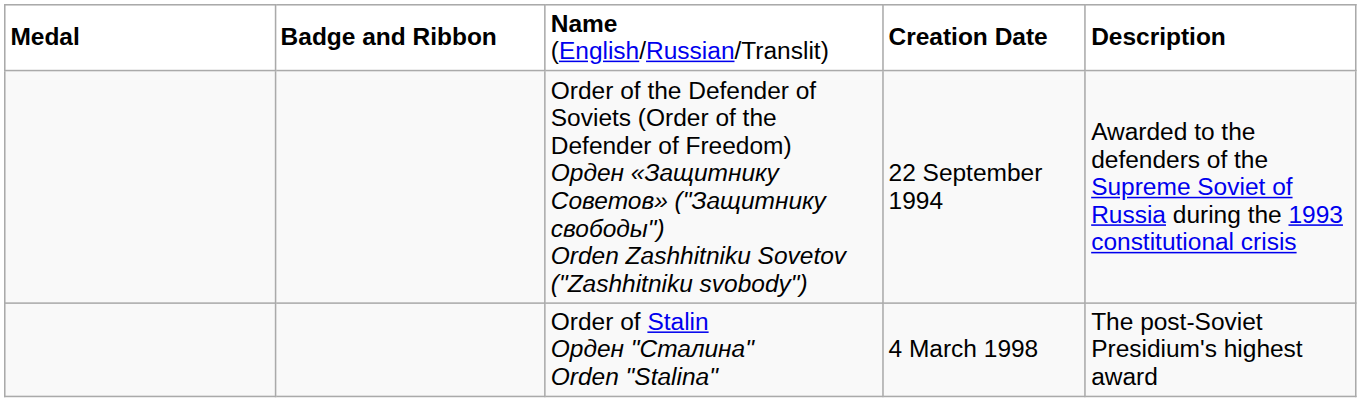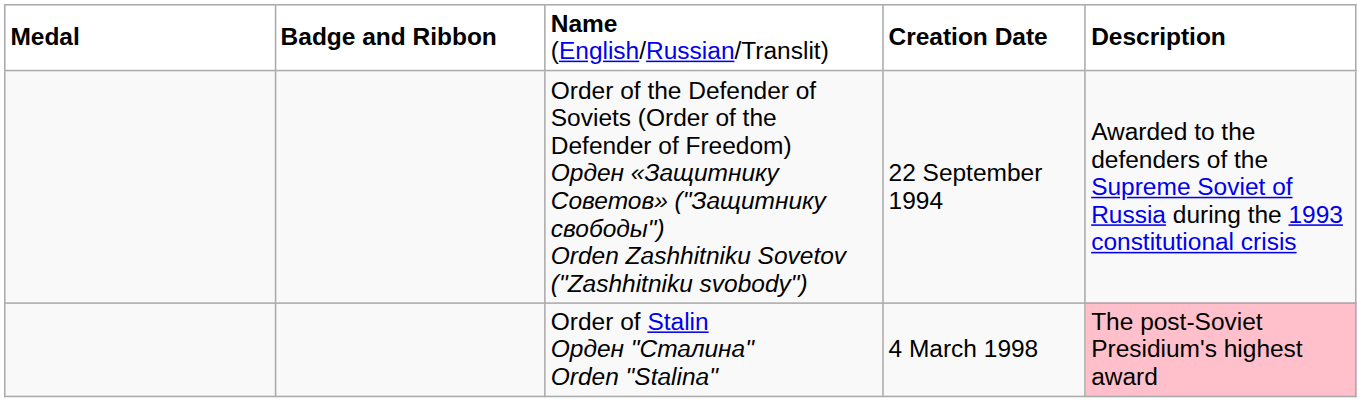(1197, 349) no background -> (1197, 349) pink background
